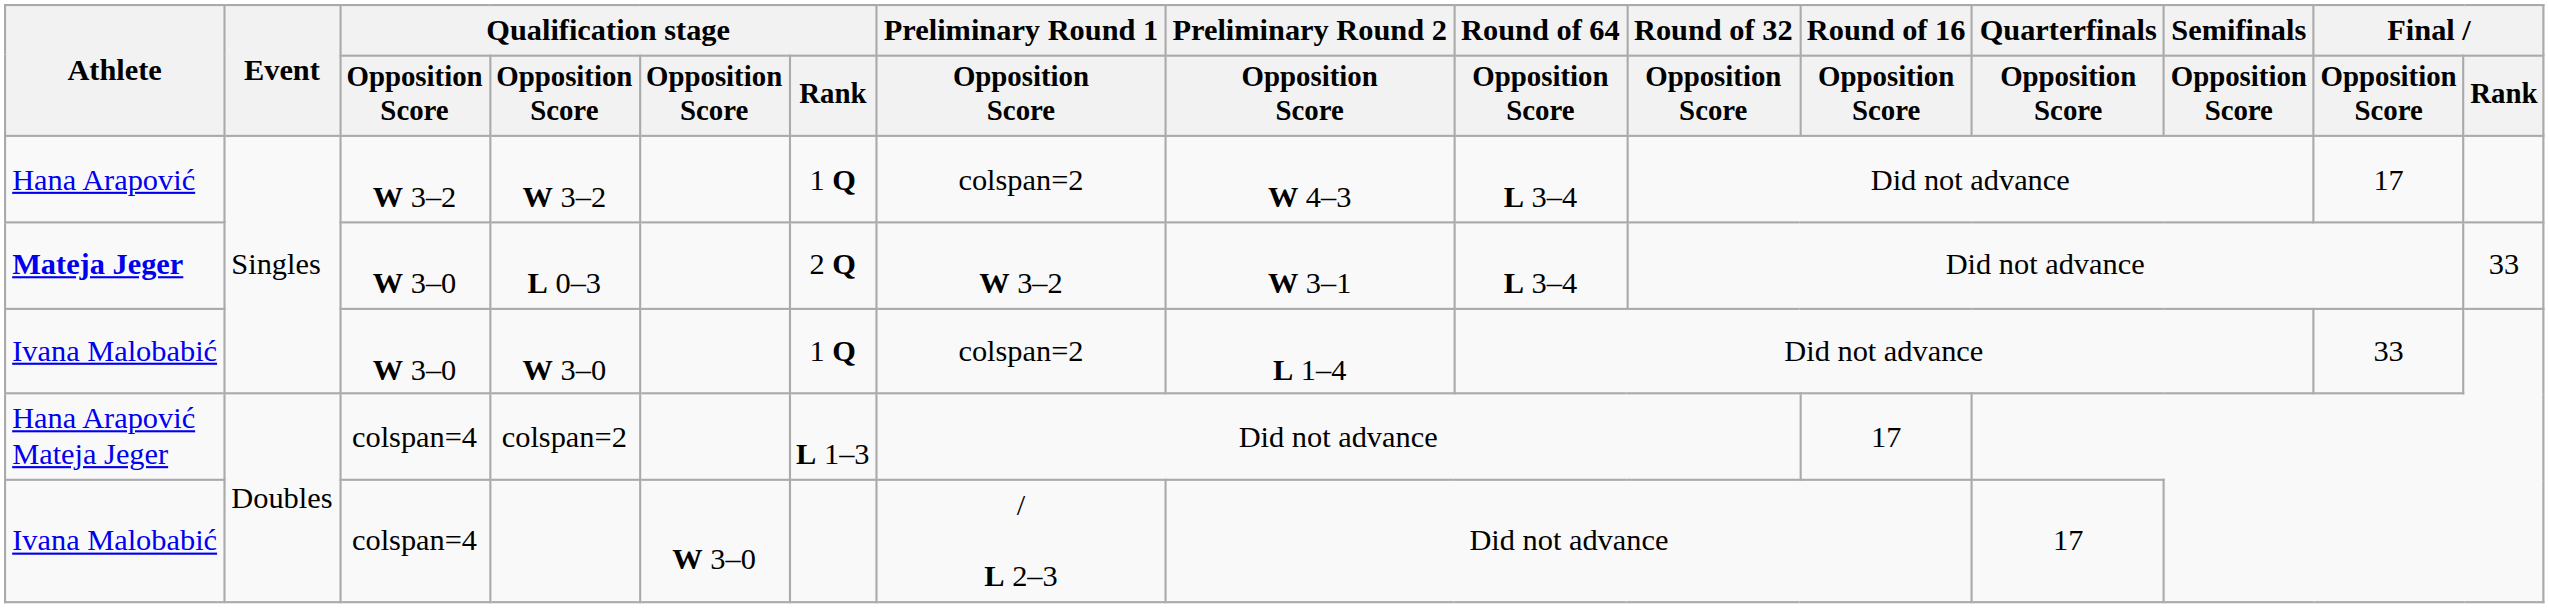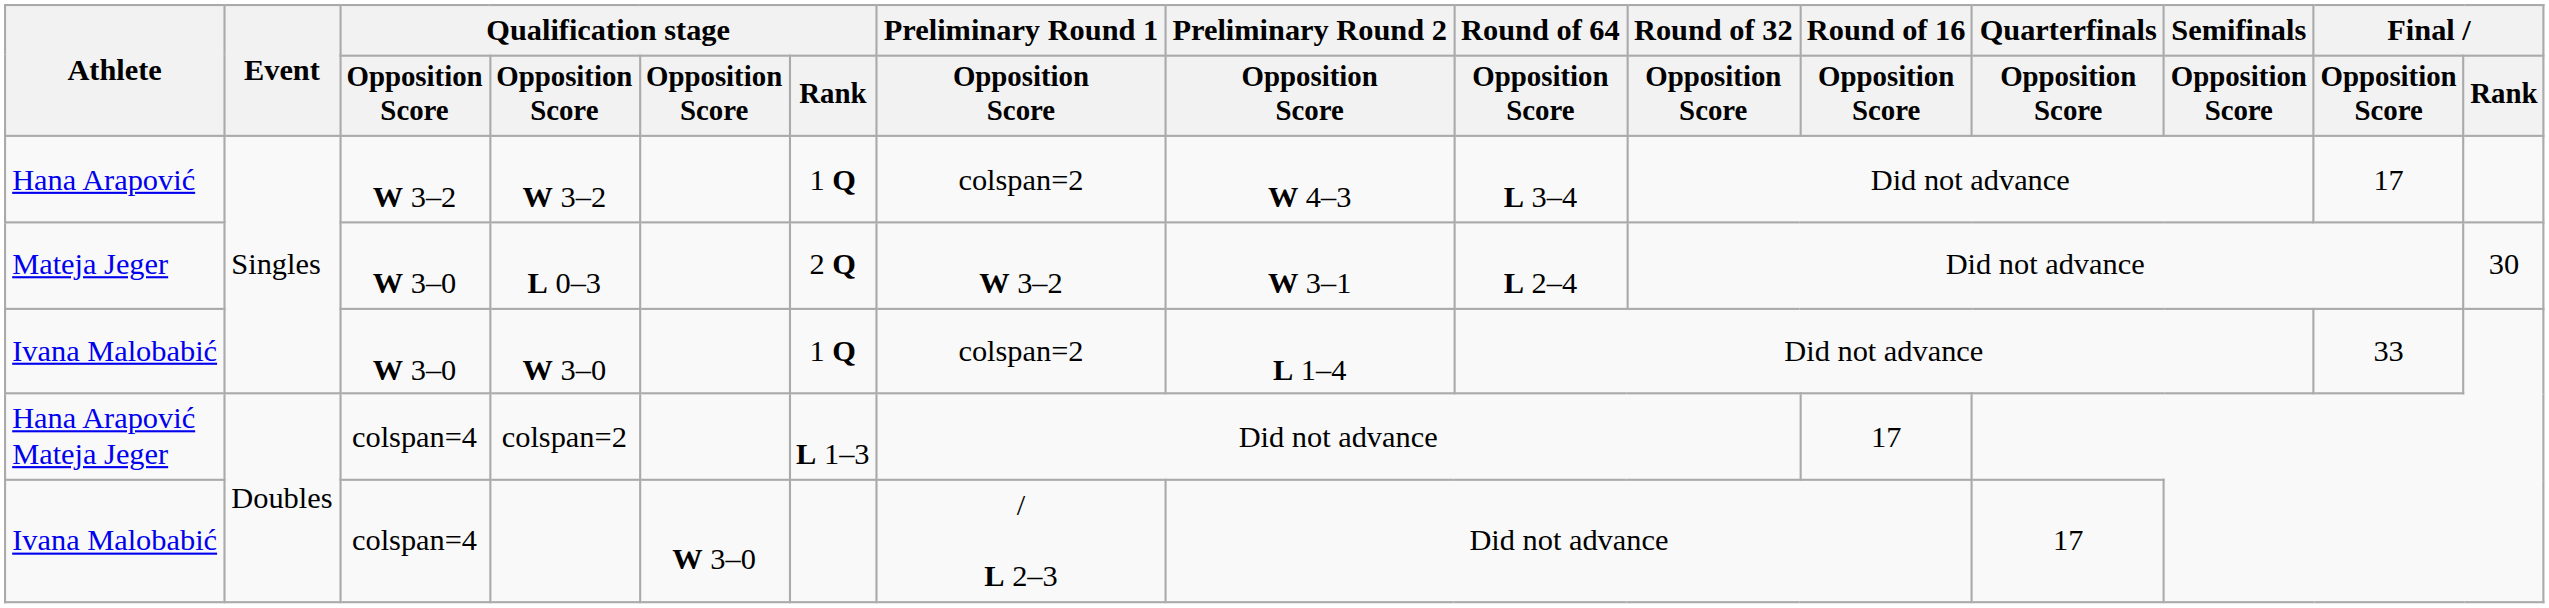(98, 265) bold -> (90, 265) normal
(1540, 283) L 3–4 -> (1540, 283) L 2–4
(2504, 265) 33 -> (2504, 265) 30
